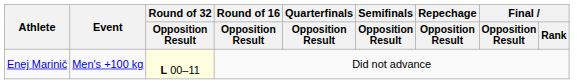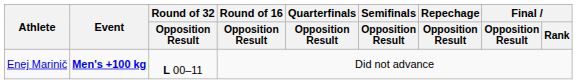(108, 65) normal -> (109, 65) bold
(180, 71) lightyellow background -> (183, 71) no background
